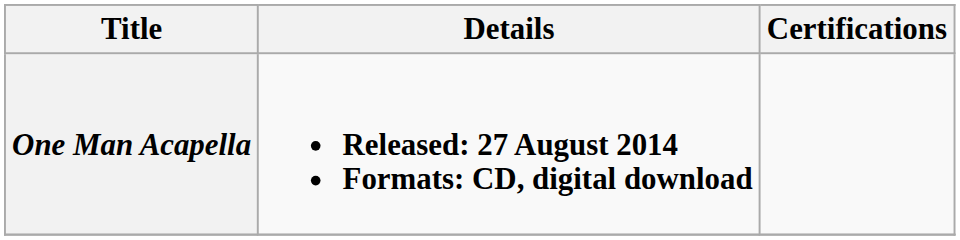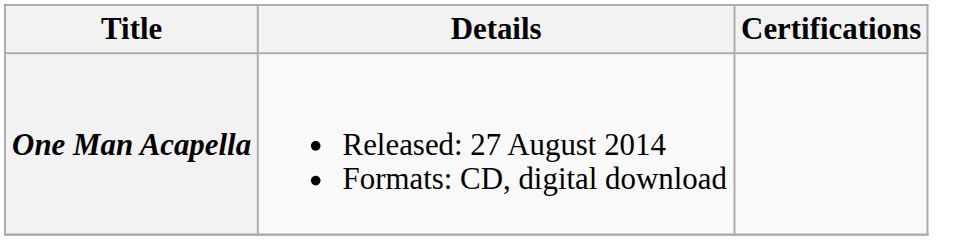(509, 161) bold -> (496, 161) normal
